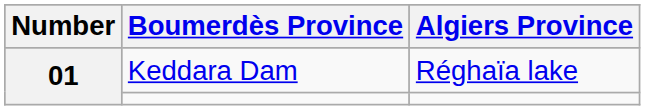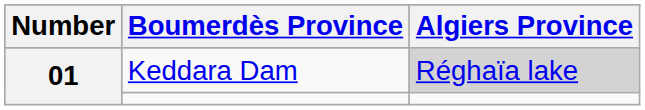(497, 69) no background -> (497, 69) lightgrey background
